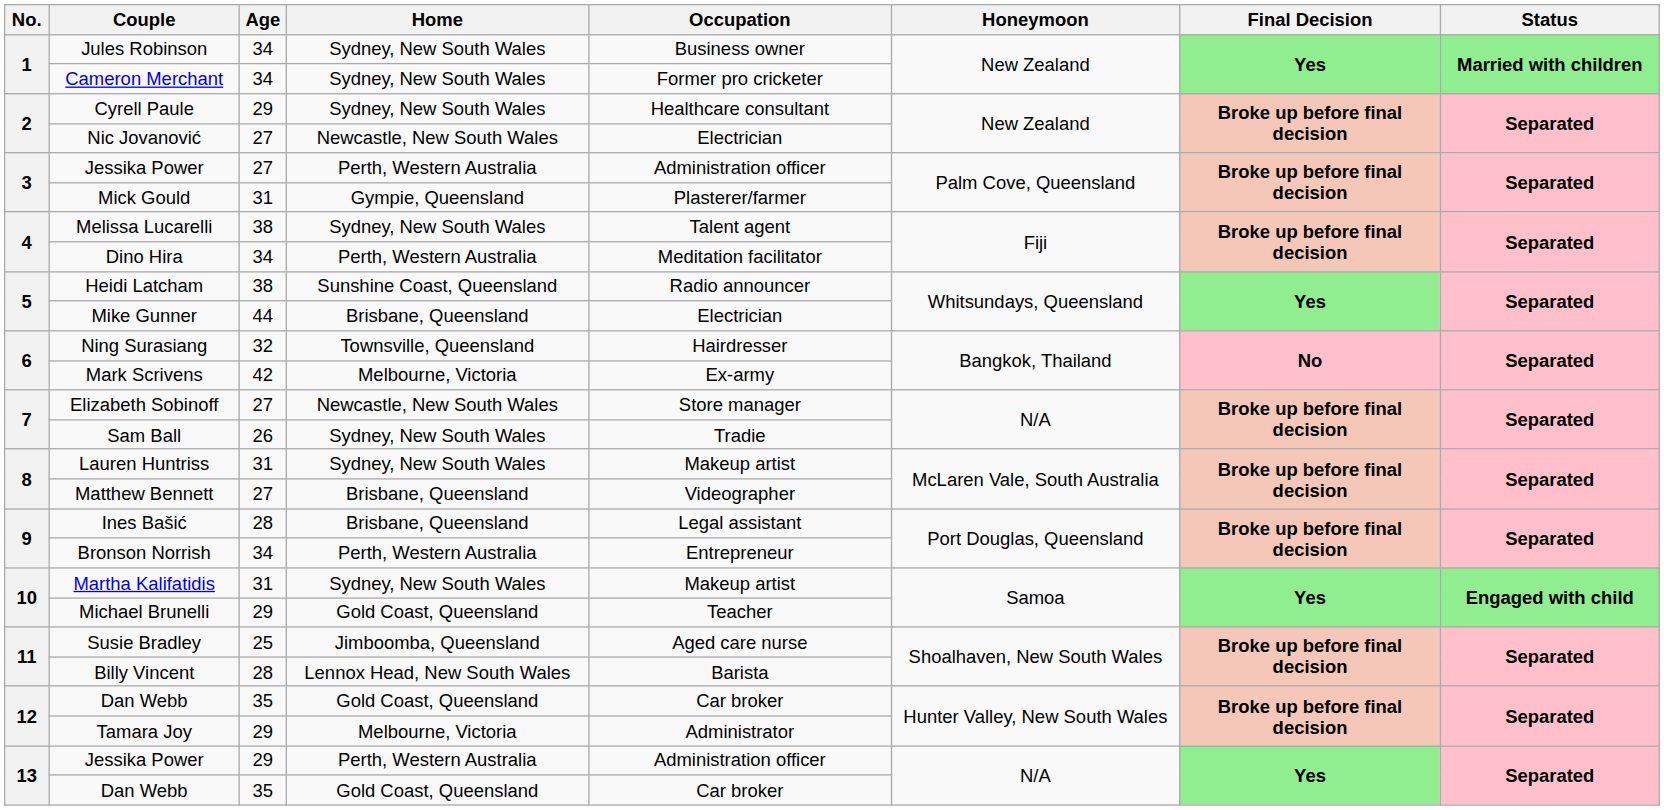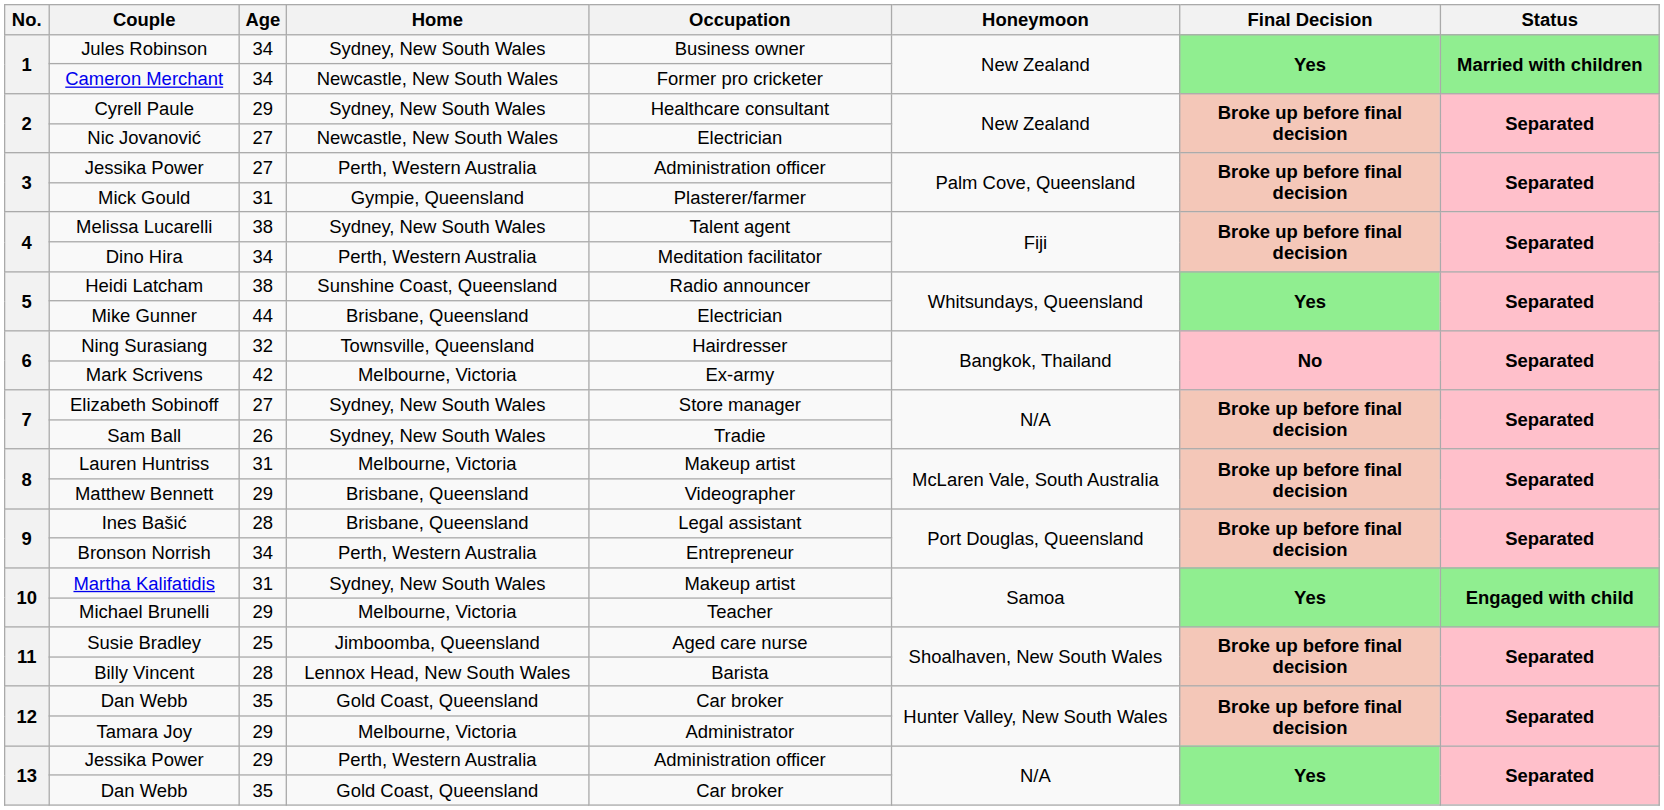(437, 79) Sydney, New South Wales -> (437, 79) Newcastle, New South Wales
(437, 405) Newcastle, New South Wales -> (437, 405) Sydney, New South Wales
(437, 464) Sydney, New South Wales -> (437, 464) Melbourne, Victoria
(263, 494) 27 -> (263, 494) 29
(437, 612) Gold Coast, Queensland -> (437, 612) Melbourne, Victoria
